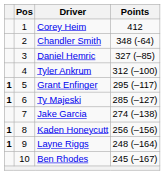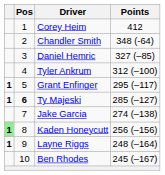(24, 100) normal -> (24, 100) bold
(9, 129) no background -> (9, 129) lightgreen background
